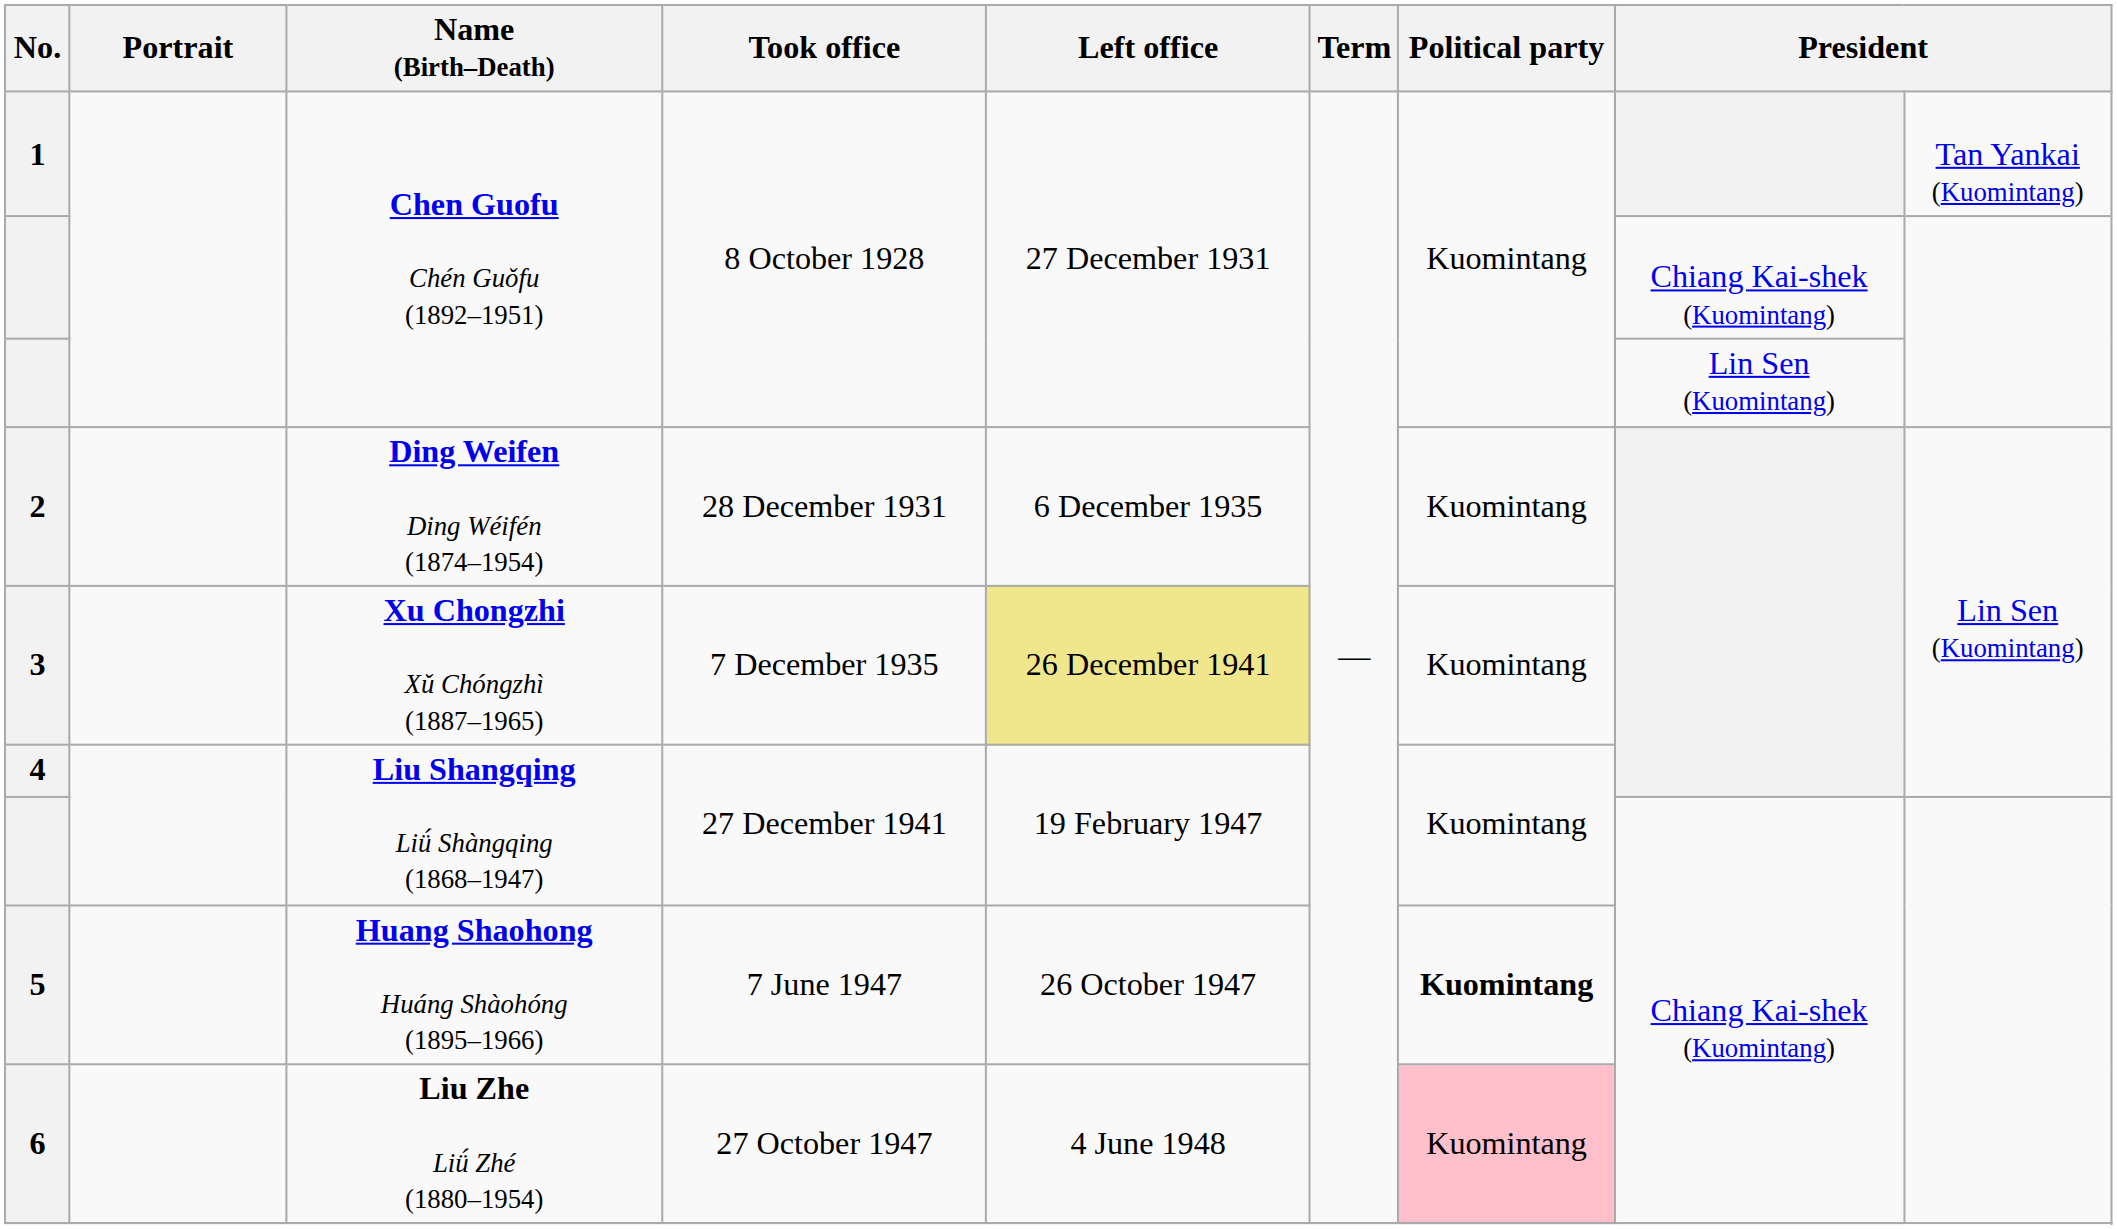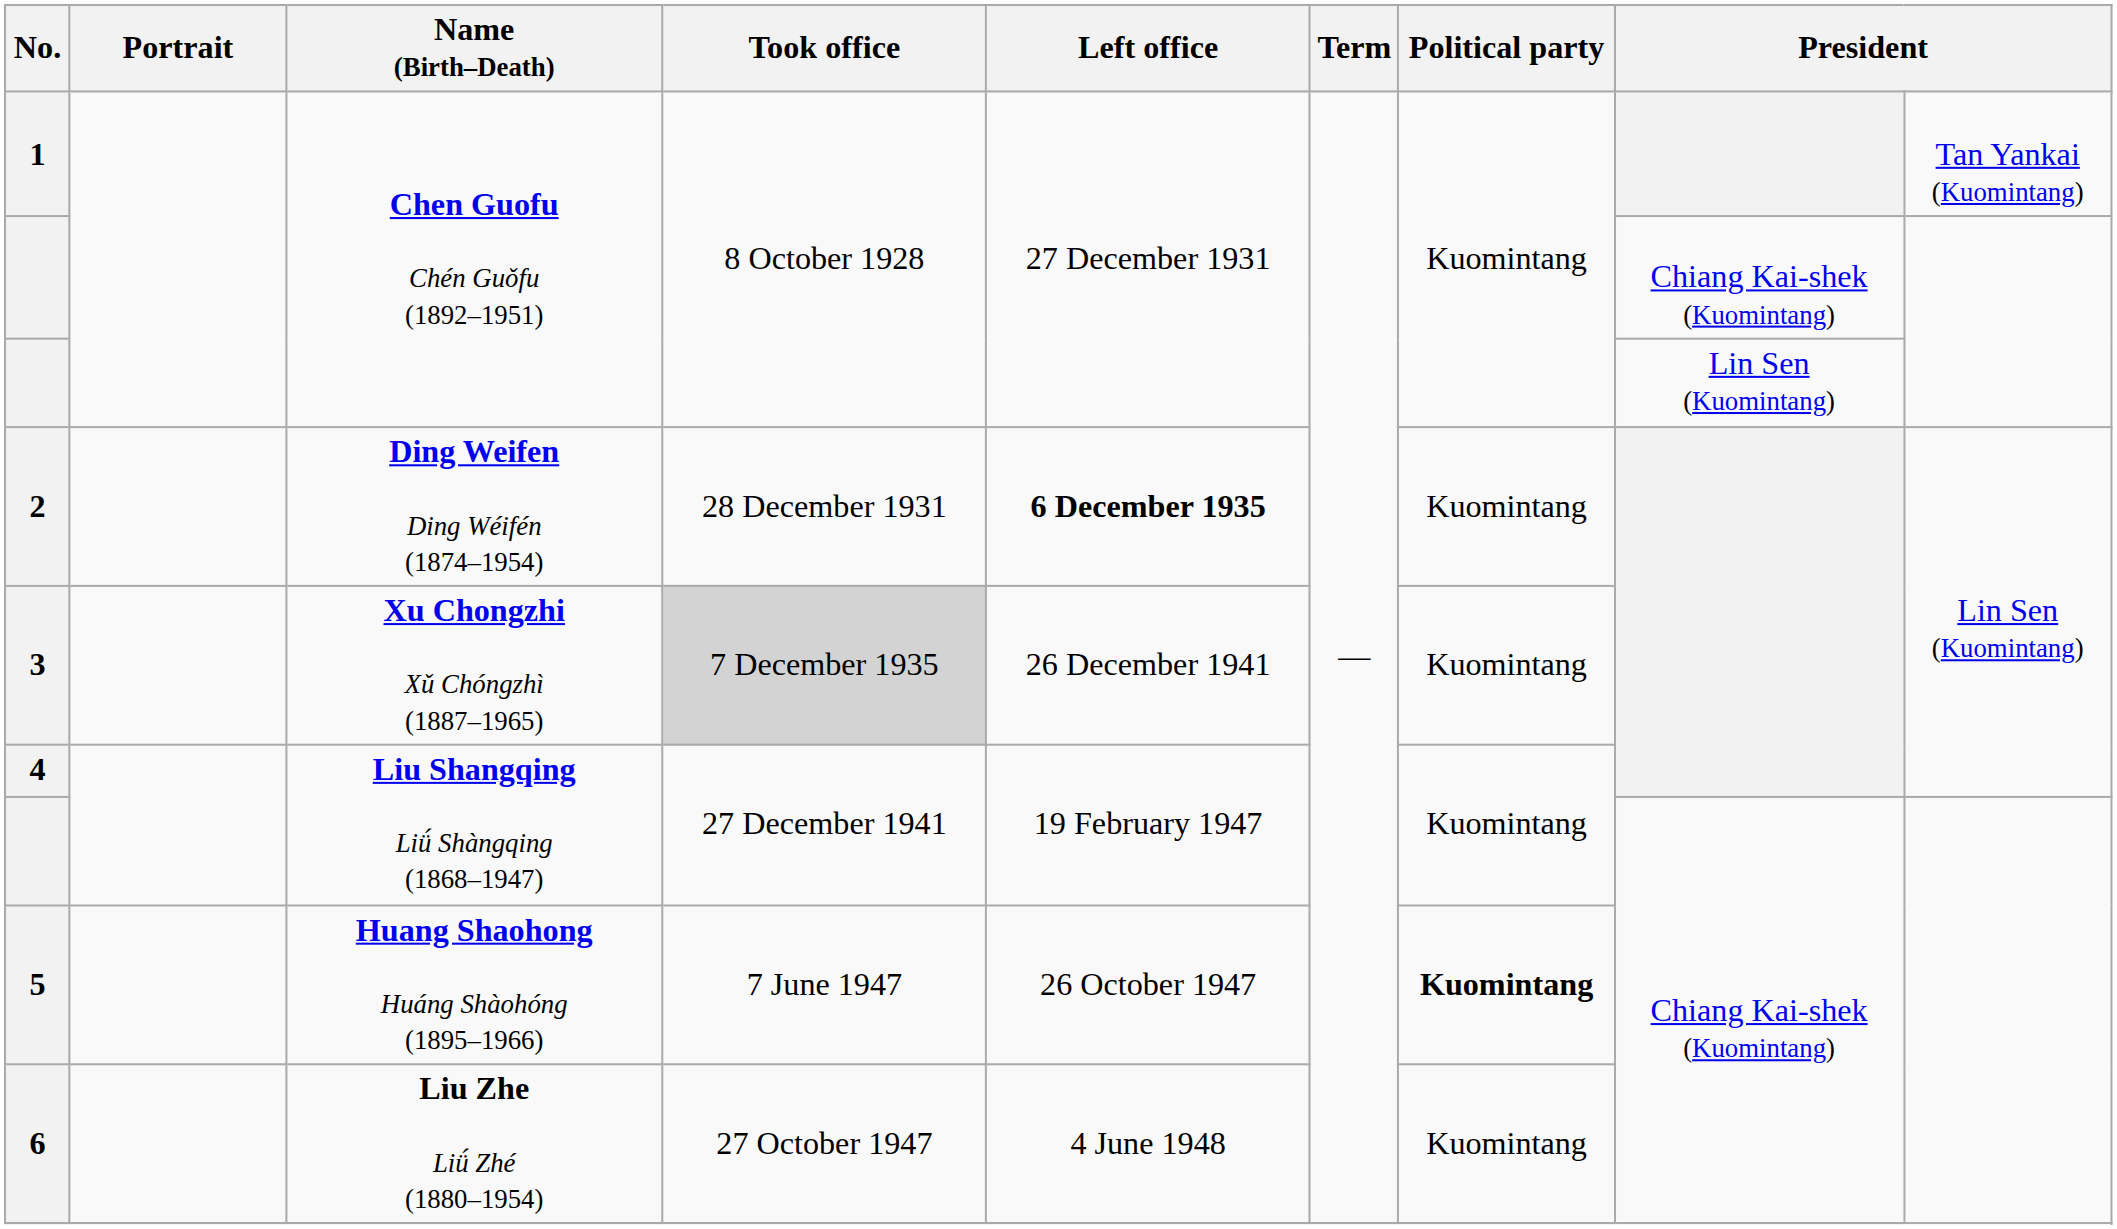(1148, 505) normal -> (1148, 505) bold
(824, 664) no background -> (824, 664) lightgrey background
(1148, 664) khaki background -> (1148, 664) no background
(1507, 1143) pink background -> (1507, 1143) no background
